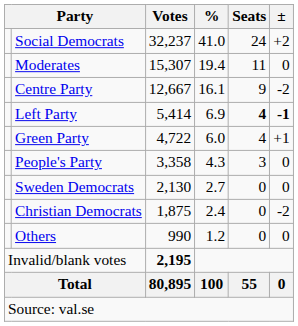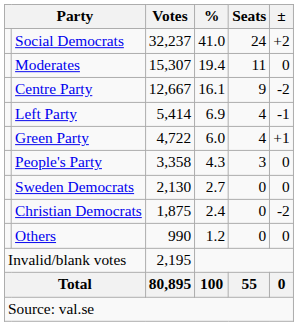(262, 114) bold -> (262, 114) normal
(283, 114) bold -> (283, 114) normal
(174, 260) bold -> (174, 260) normal
